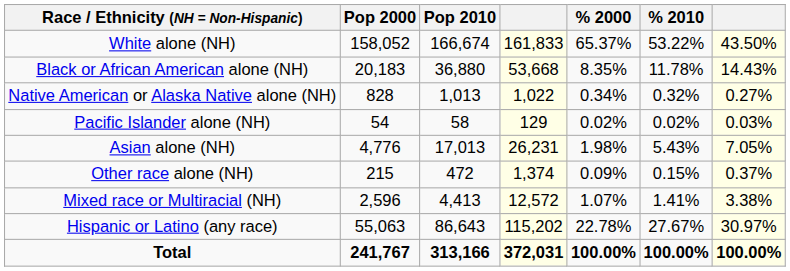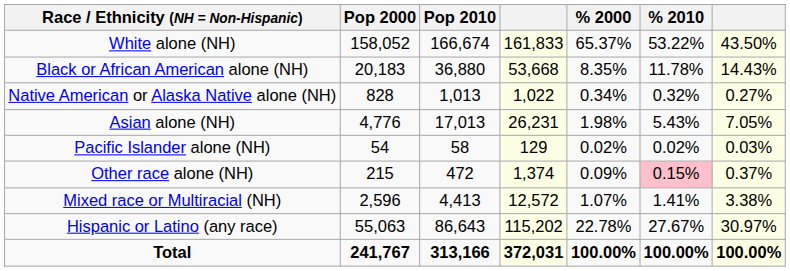rows swapped: (172, 148) <-> (172, 122)
(676, 174) no background -> (676, 174) pink background
